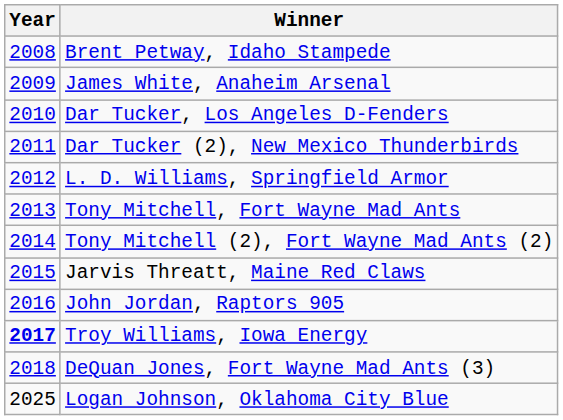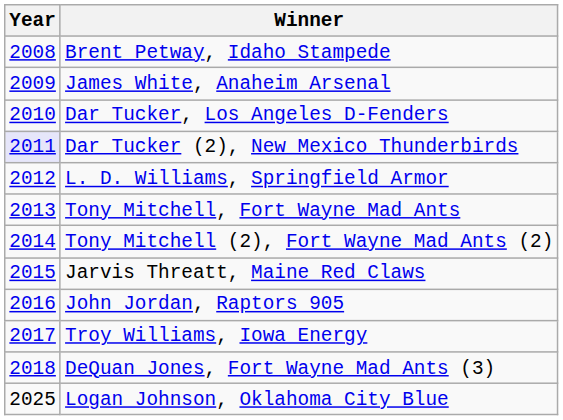(33, 147) no background -> (33, 147) lavender background
(33, 336) bold -> (33, 336) normal
